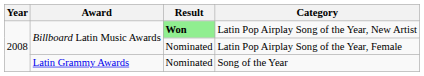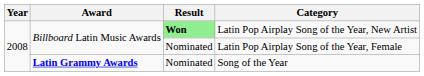(81, 63) normal -> (85, 63) bold
